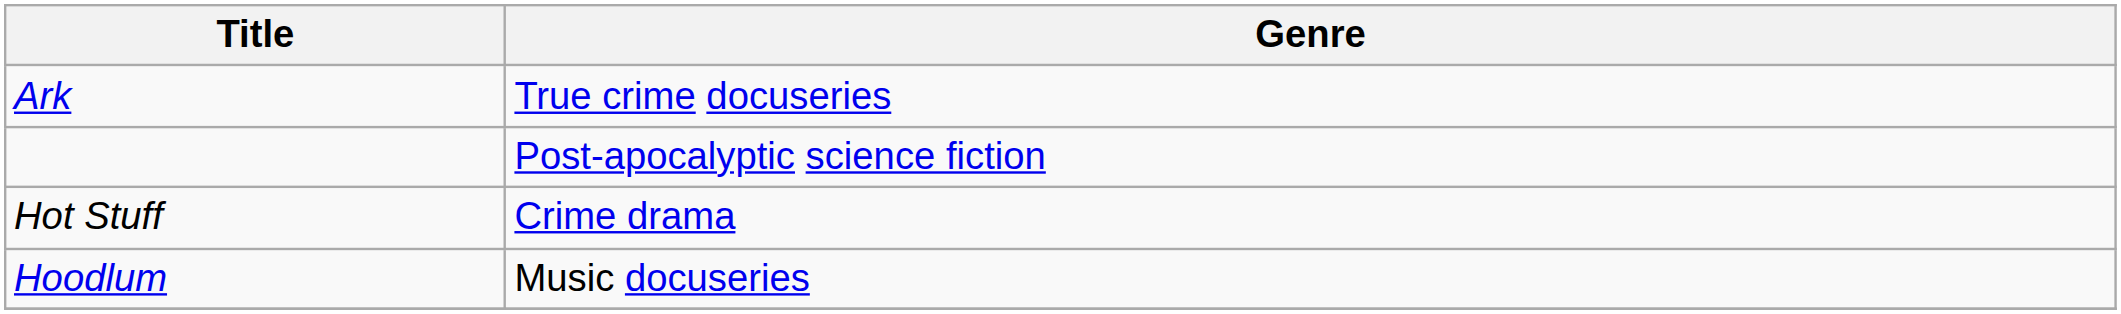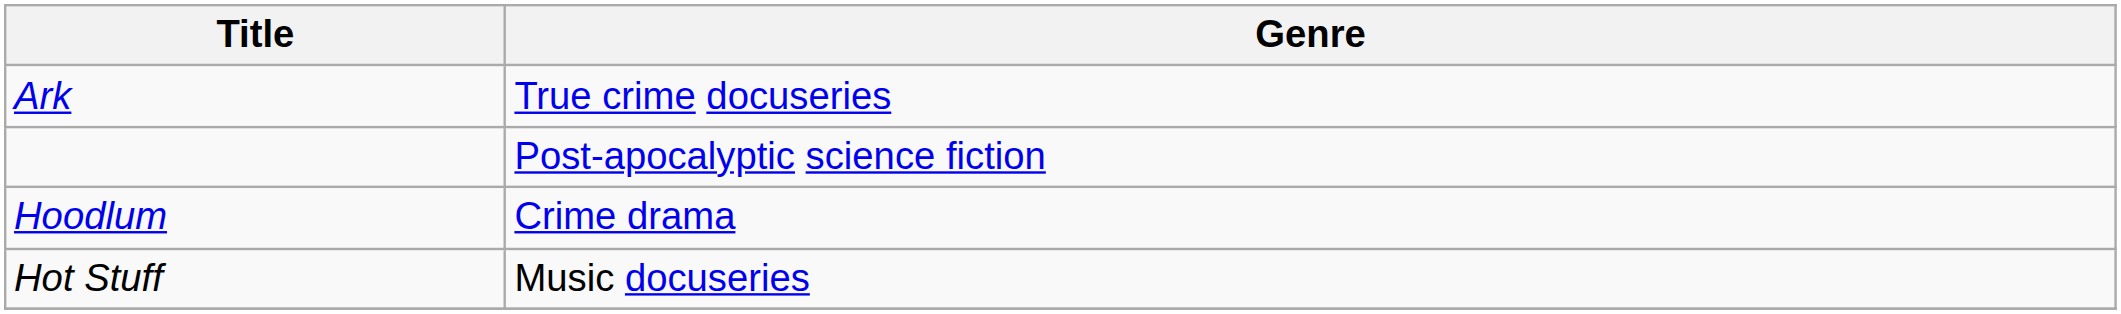(88, 216) Hot Stuff -> (91, 216) Hoodlum
(91, 277) Hoodlum -> (88, 277) Hot Stuff
